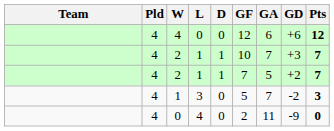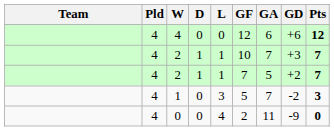columns swapped: (221, 14) <-> (200, 14)
